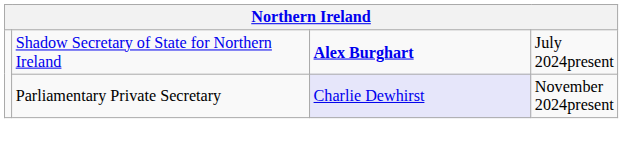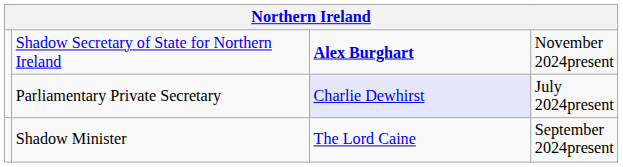(574, 52) July 2024present -> (574, 52) November 2024present
(574, 95) November 2024present -> (574, 95) July 2024present
+ row: (71, 139)
